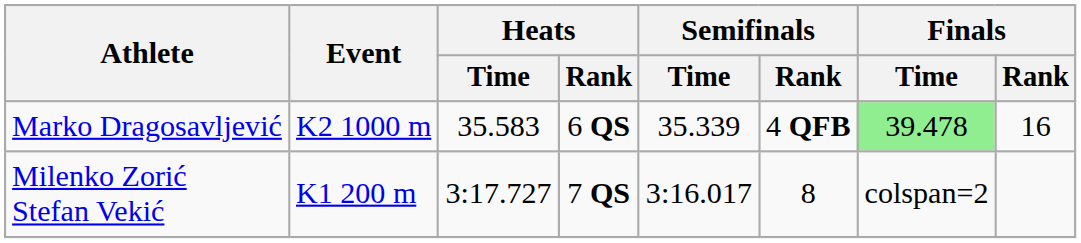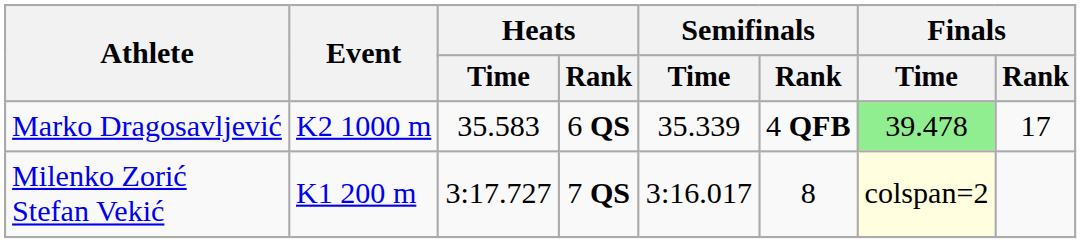(1036, 126) 16 -> (1036, 126) 17
(927, 193) no background -> (927, 193) lightyellow background
